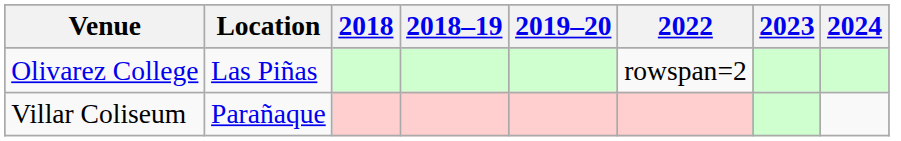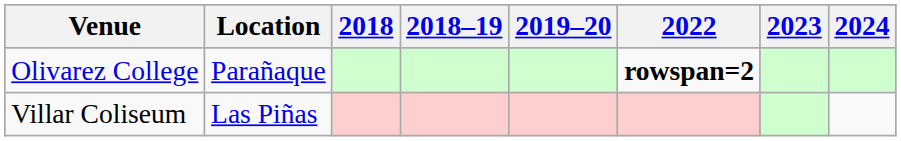(264, 69) Las Piñas -> (268, 69) Parañaque
(685, 69) normal -> (689, 69) bold
(268, 113) Parañaque -> (264, 113) Las Piñas
